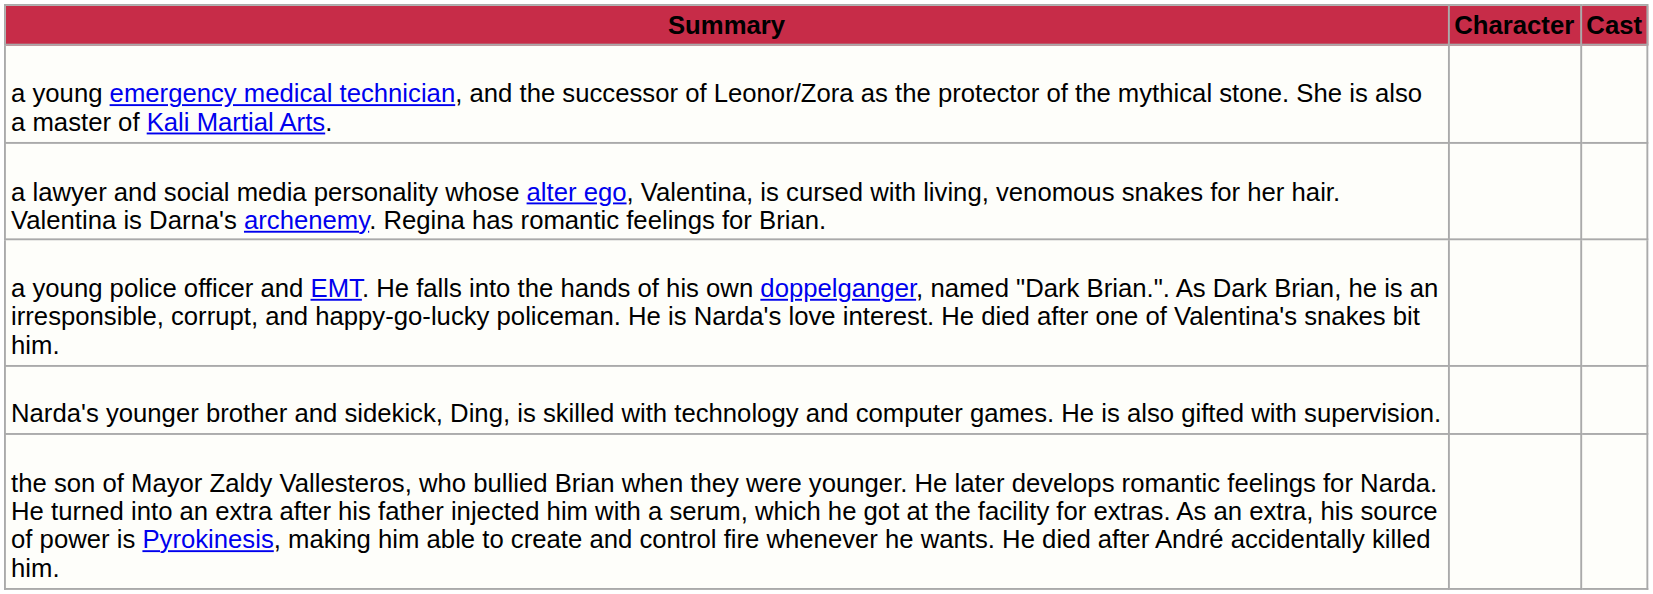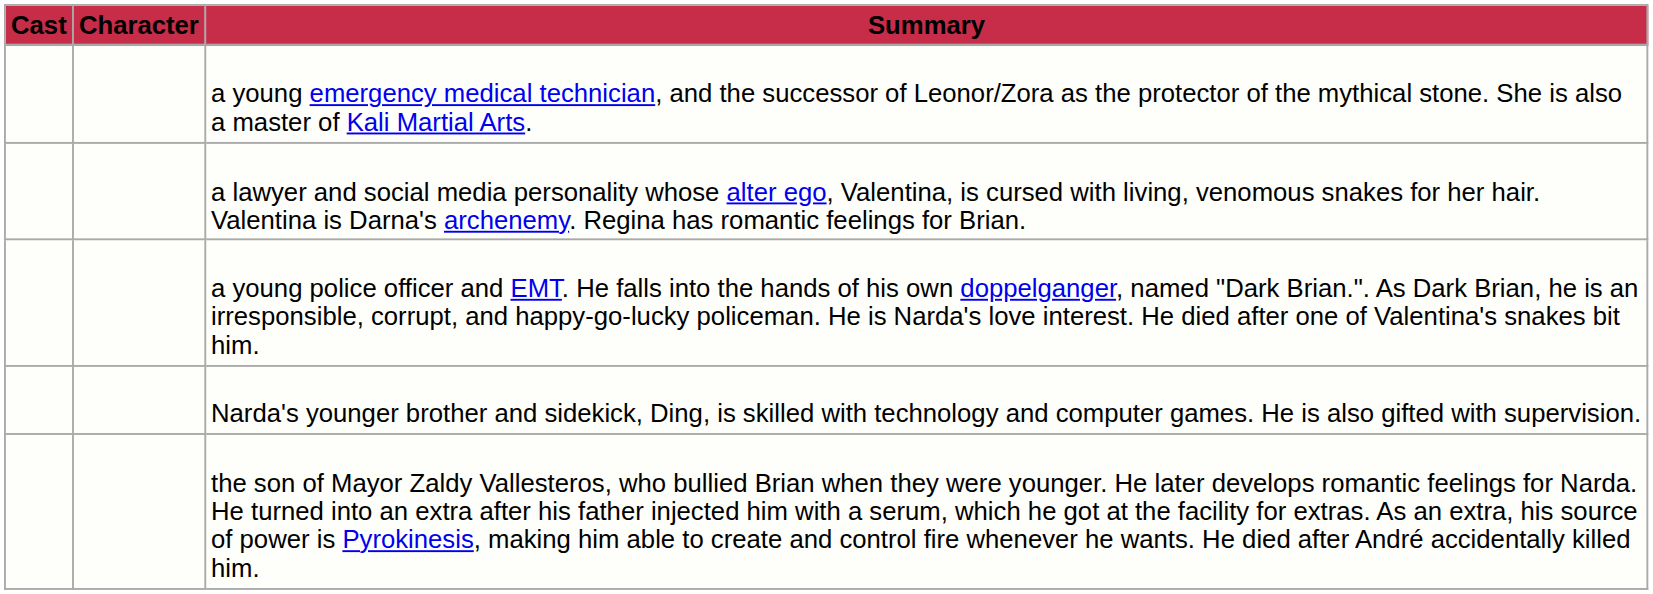columns swapped: (1614, 25) <-> (727, 25)
